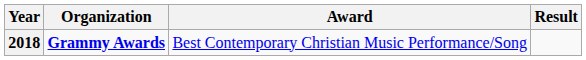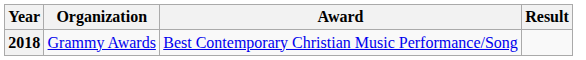(106, 42) bold -> (102, 42) normal
